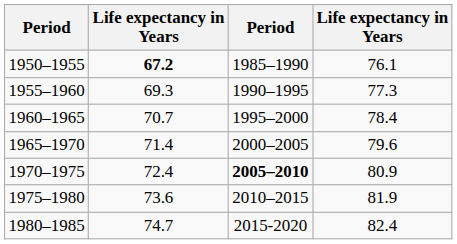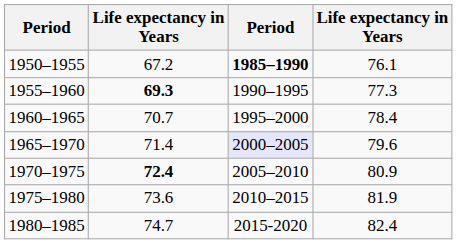(159, 63) bold -> (159, 63) normal
(270, 63) normal -> (270, 63) bold
(159, 90) normal -> (159, 90) bold
(270, 144) no background -> (270, 144) lavender background
(159, 171) normal -> (159, 171) bold
(270, 171) bold -> (270, 171) normal
